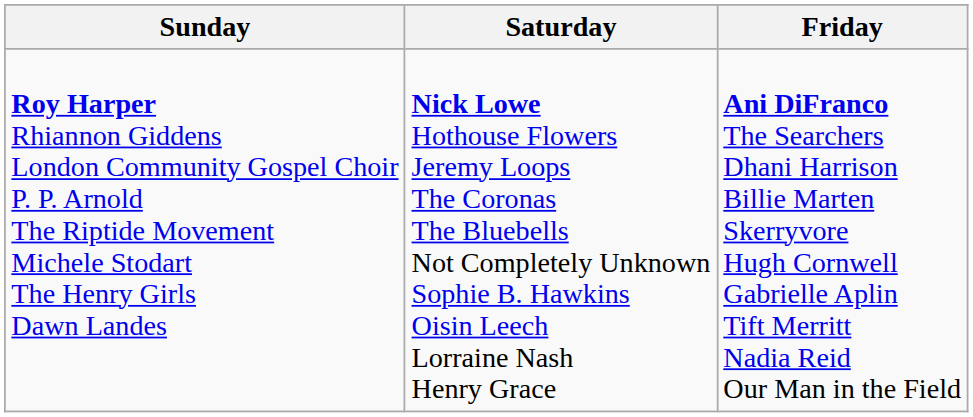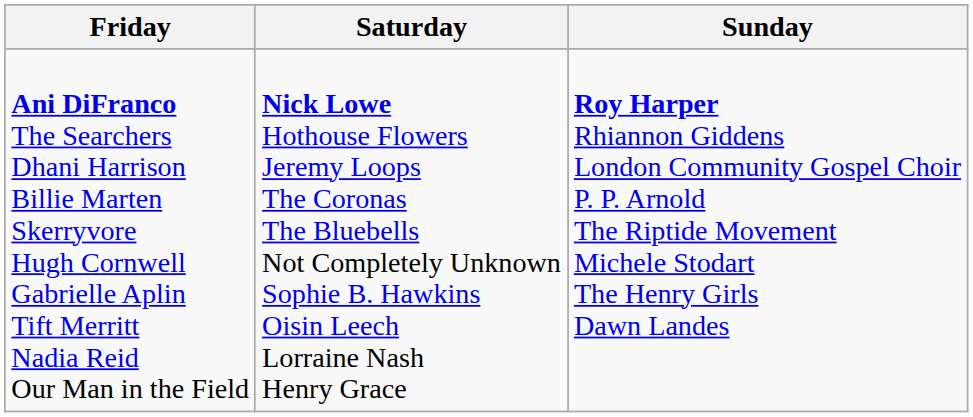columns swapped: (842, 26) <-> (205, 26)
